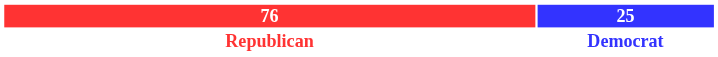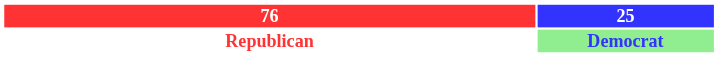(625, 40) no background -> (625, 40) lightgreen background
